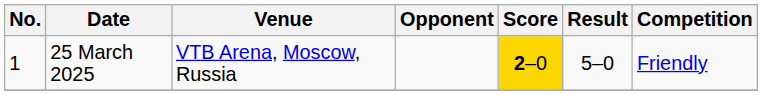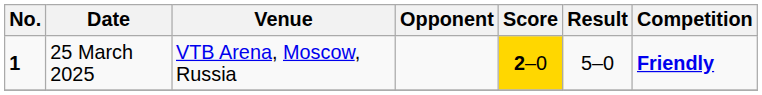(15, 62) normal -> (15, 62) bold
(672, 62) normal -> (676, 62) bold
